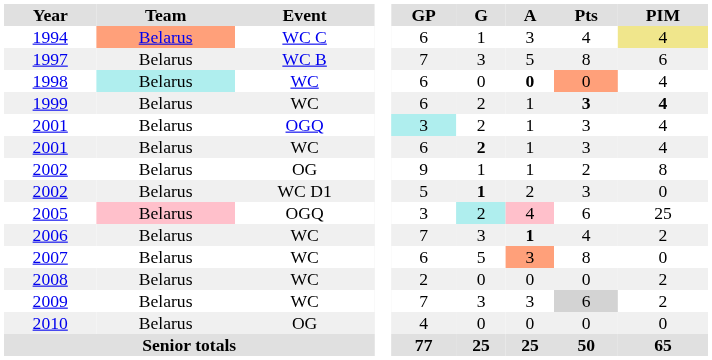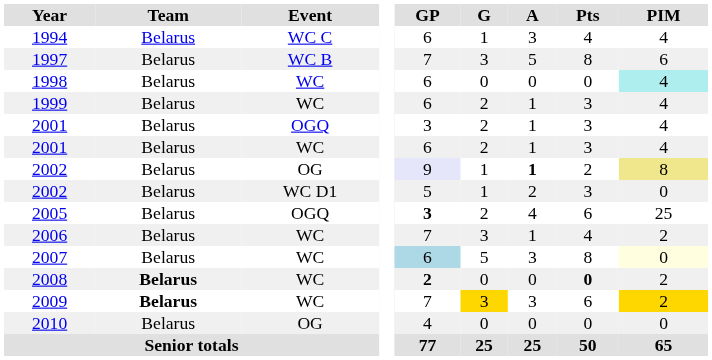(166, 36) lightsalmon background -> (168, 36) no background
(663, 36) khaki background -> (664, 36) no background
(166, 80) paleturquoise background -> (168, 80) no background
(530, 80) bold -> (532, 80) normal
(586, 80) lightsalmon background -> (588, 80) no background
(663, 80) no background -> (664, 80) paleturquoise background
(586, 102) bold -> (588, 102) normal
(663, 102) bold -> (664, 102) normal
(424, 124) paleturquoise background -> (428, 124) no background
(481, 146) bold -> (484, 146) normal
(424, 168) no background -> (428, 168) lavender background
(530, 168) normal -> (532, 168) bold
(663, 168) no background -> (664, 168) khaki background
(481, 190) bold -> (484, 190) normal
(166, 212) pink background -> (168, 212) no background
(424, 212) normal -> (428, 212) bold
(481, 212) paleturquoise background -> (484, 212) no background
(530, 212) pink background -> (532, 212) no background
(530, 234) bold -> (532, 234) normal
(424, 256) no background -> (428, 256) lightblue background
(530, 256) lightsalmon background -> (532, 256) no background
(663, 256) no background -> (664, 256) lightyellow background
(166, 278) normal -> (168, 278) bold
(424, 278) normal -> (428, 278) bold
(586, 278) normal -> (588, 278) bold
(166, 300) normal -> (168, 300) bold
(481, 300) no background -> (484, 300) gold background
(586, 300) lightgrey background -> (588, 300) no background
(663, 300) no background -> (664, 300) gold background
